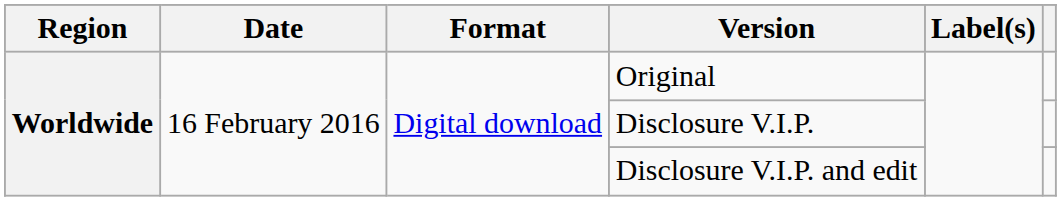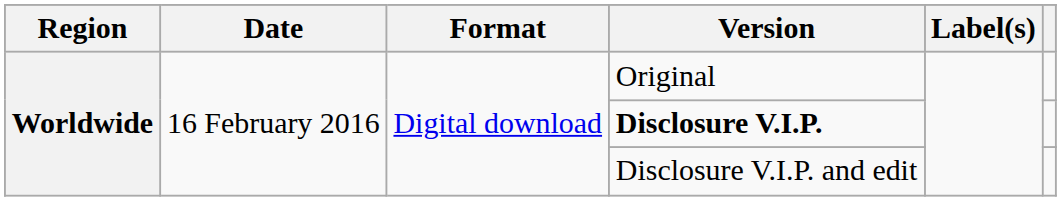(715, 123) normal -> (719, 123) bold
